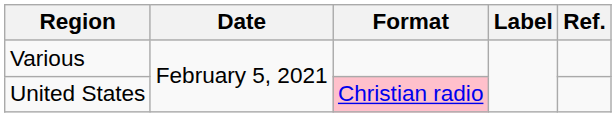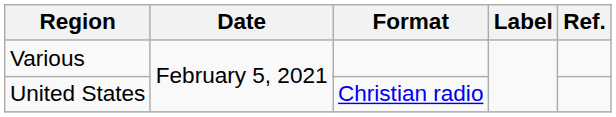(411, 93) pink background -> (411, 93) no background
